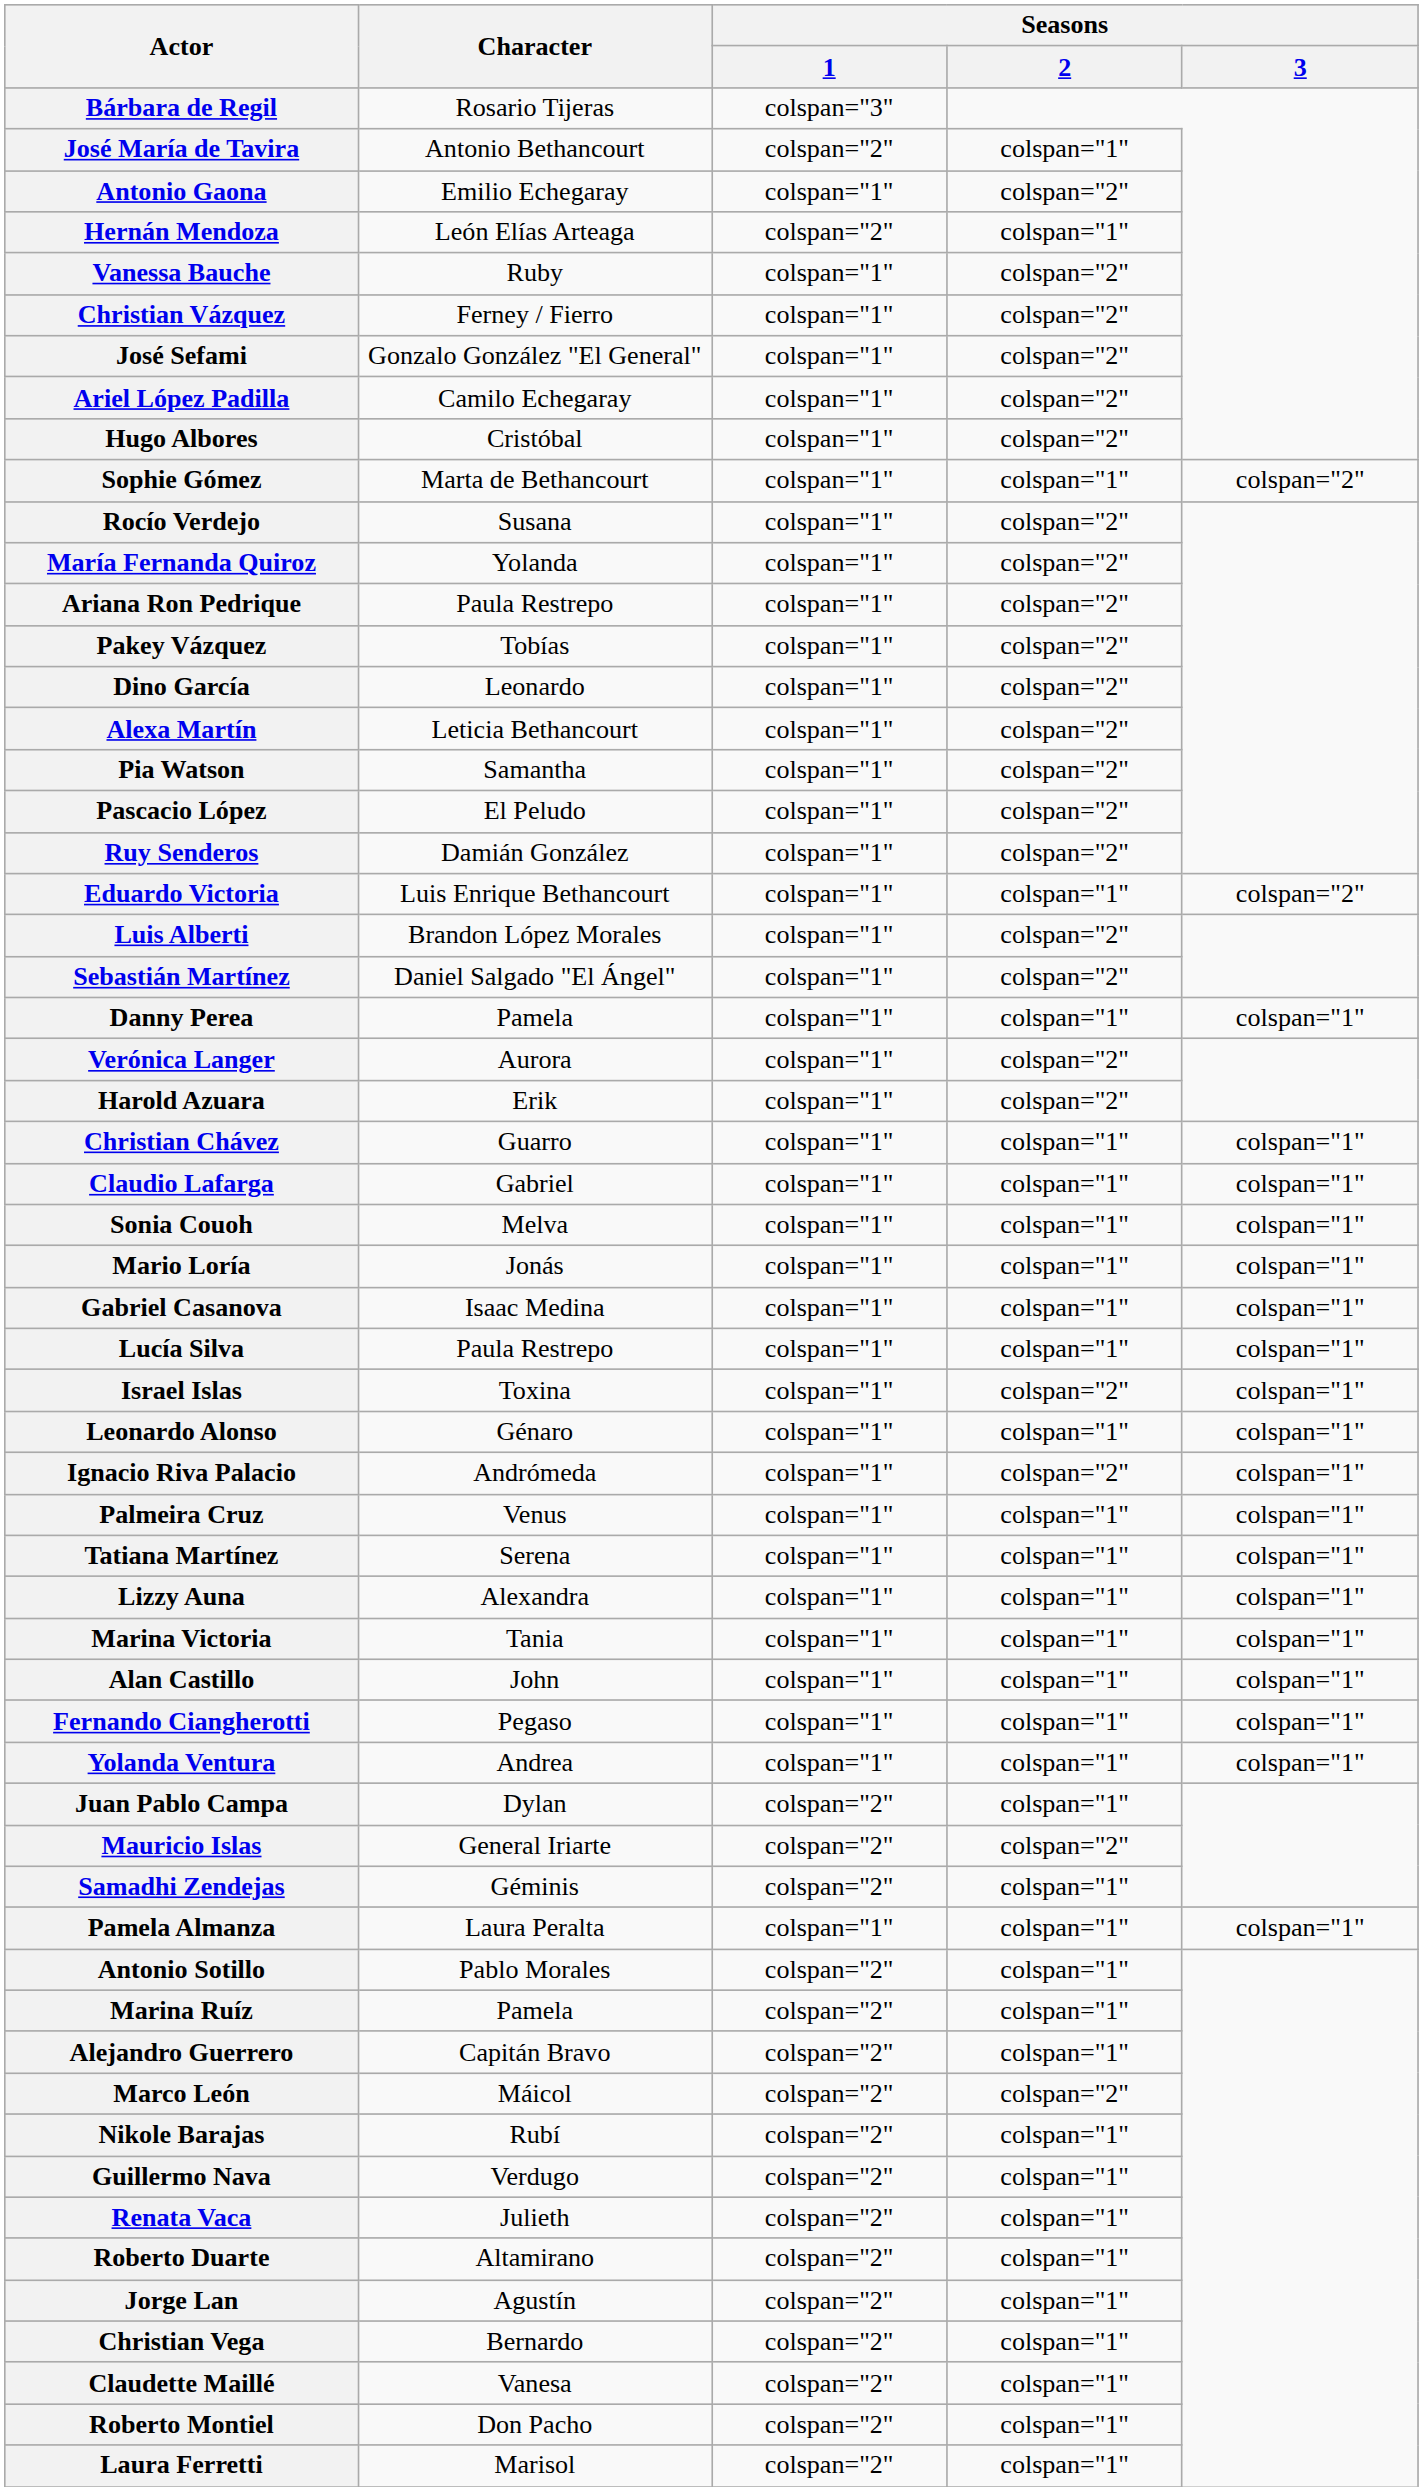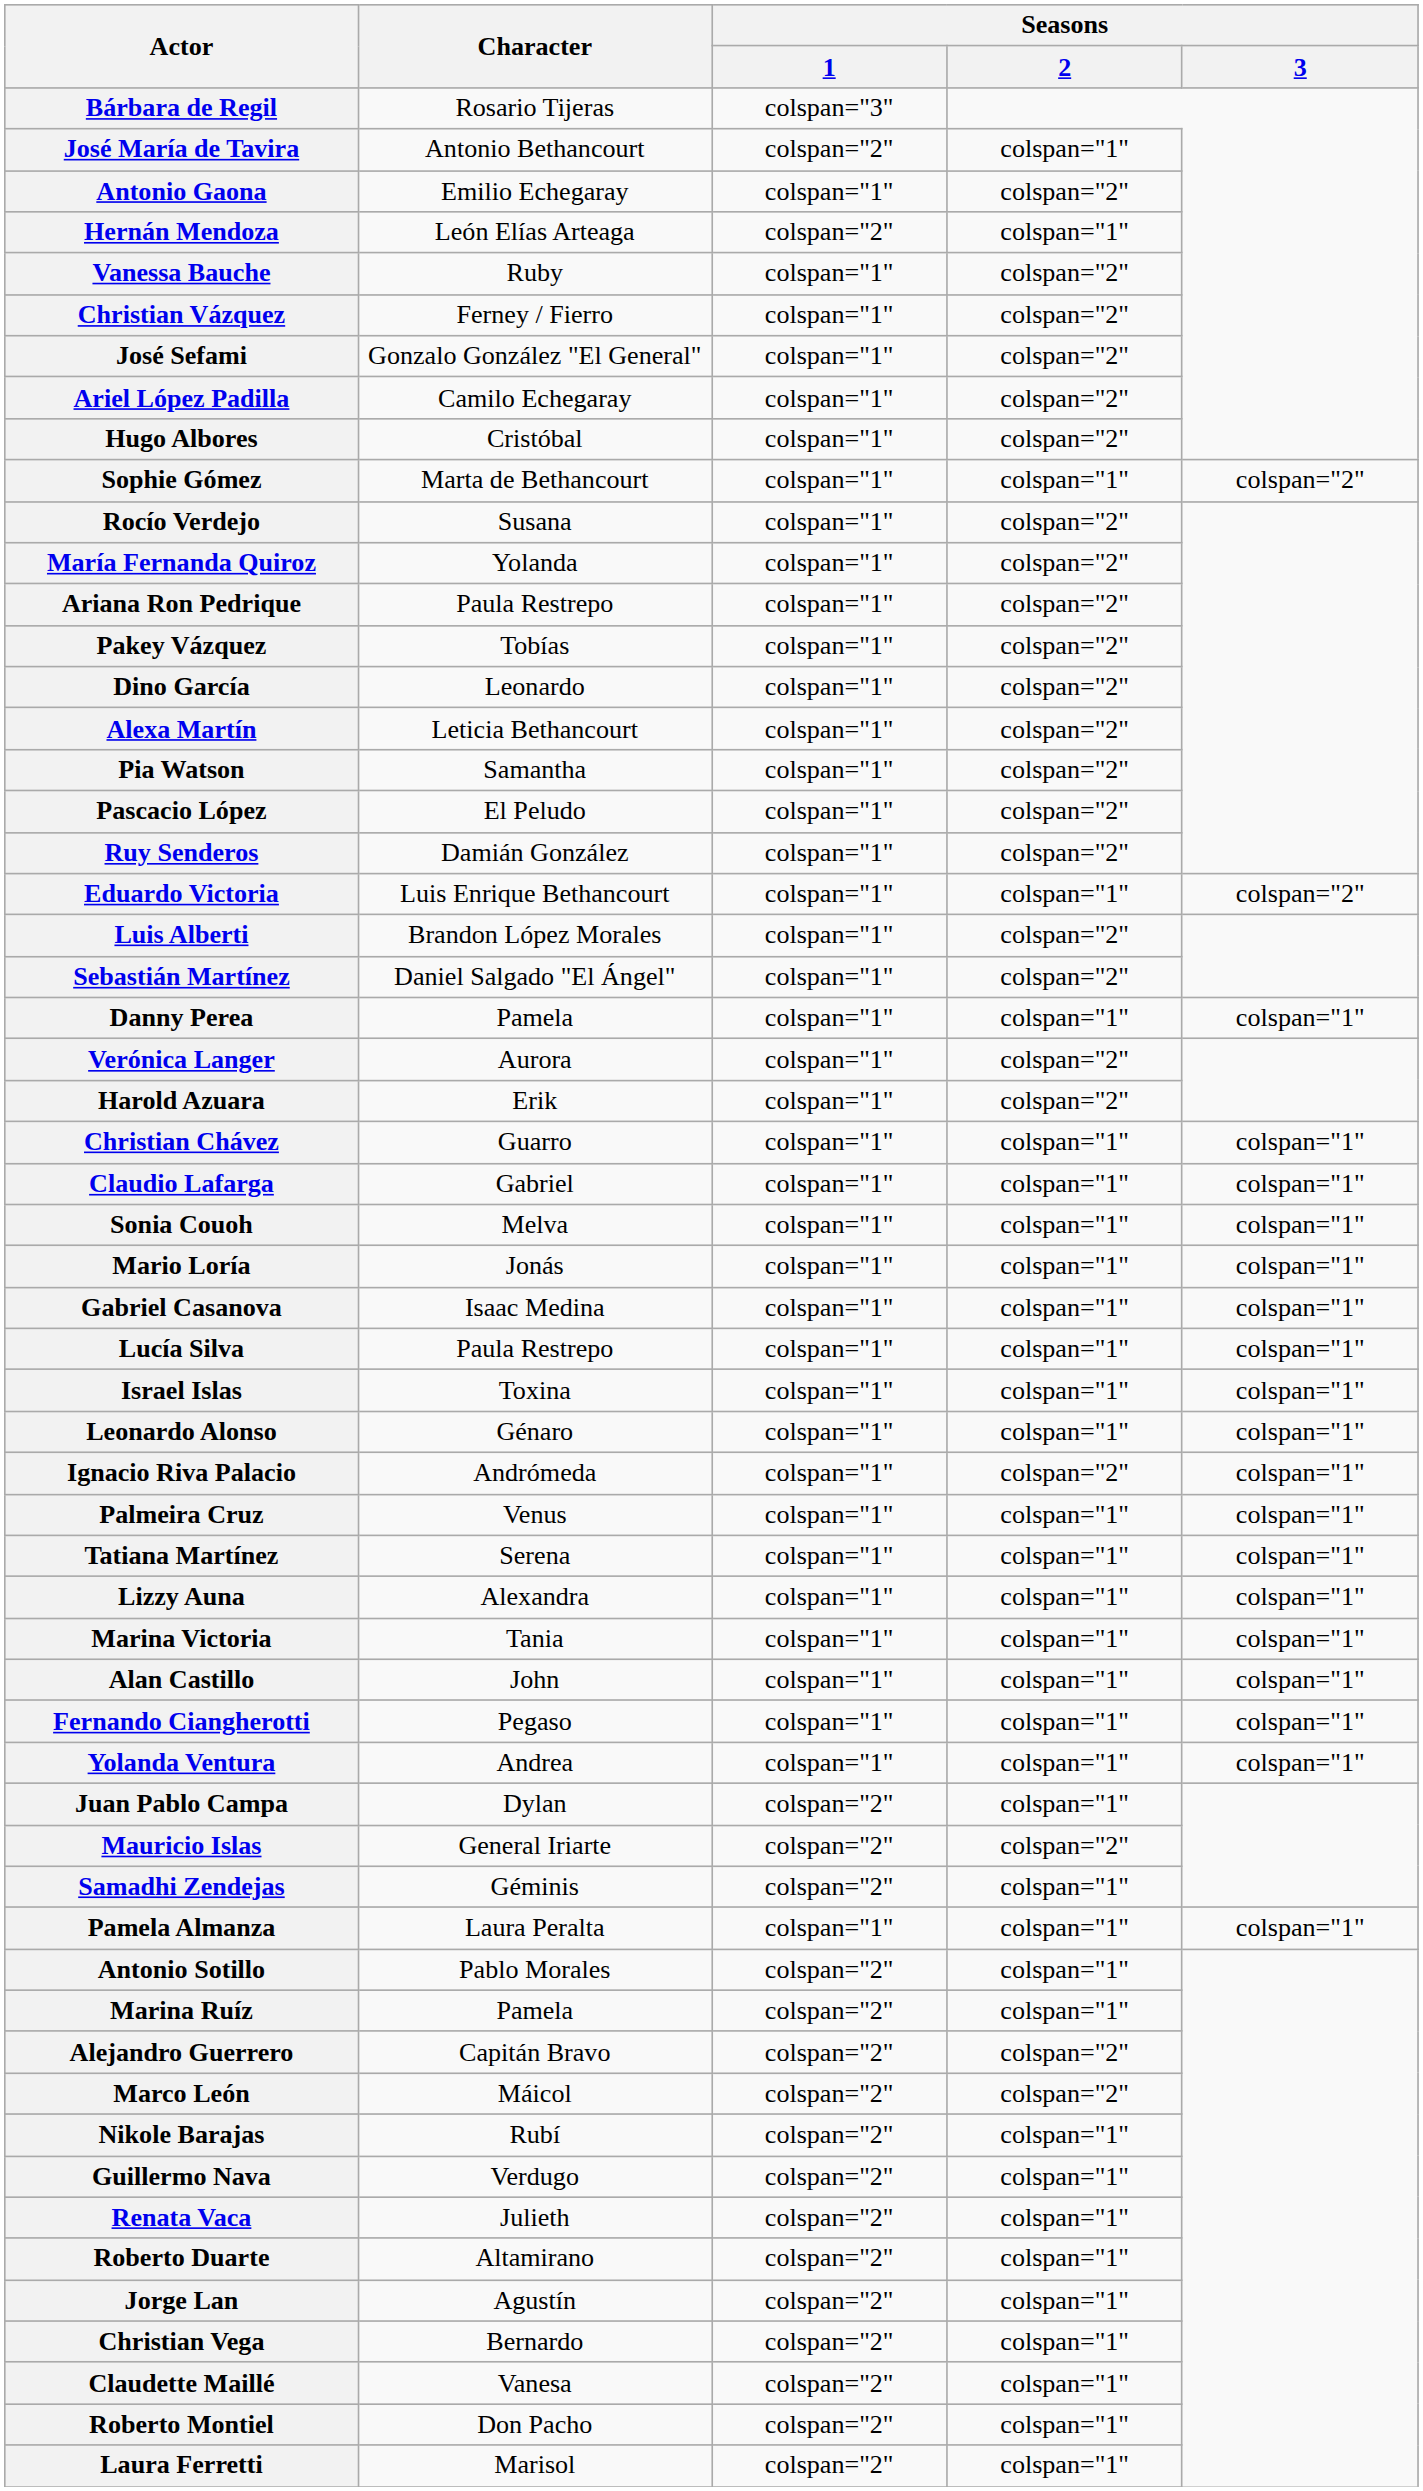(1065, 1390) colspan="2" -> (1065, 1390) colspan="1"
(1065, 2051) colspan="1" -> (1065, 2051) colspan="2"
